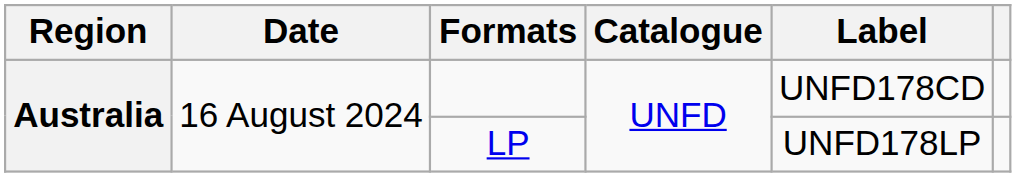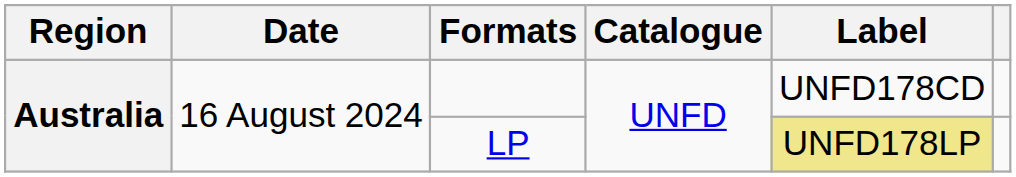(882, 143) no background -> (882, 143) khaki background
